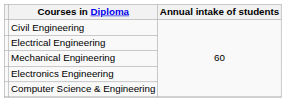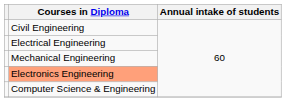(62, 74) no background -> (62, 74) lightsalmon background
